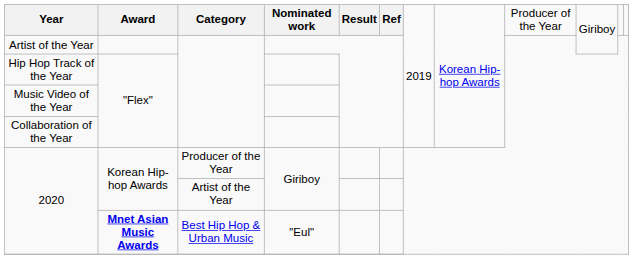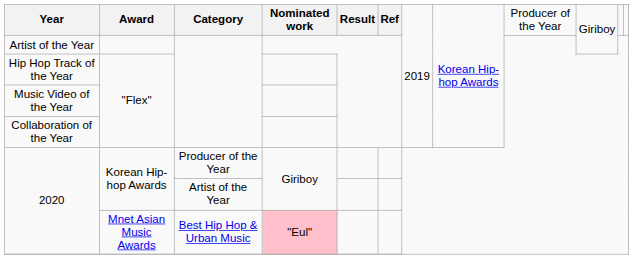(138, 232) bold -> (137, 232) normal
(302, 232) no background -> (300, 232) pink background
